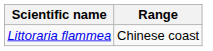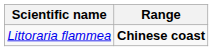(158, 35) normal -> (161, 35) bold
